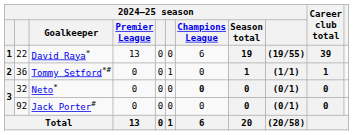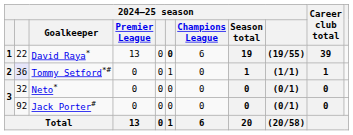(170, 54) normal -> (170, 54) bold
(22, 71) no background -> (22, 71) lavender background
(202, 89) bold -> (202, 89) normal
